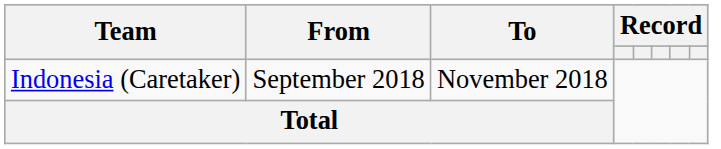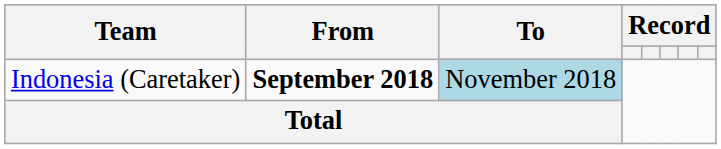(339, 79) normal -> (343, 79) bold
(522, 79) no background -> (531, 79) lightblue background
